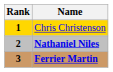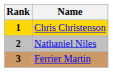(67, 43) bold -> (65, 43) normal
(66, 59) bold -> (63, 59) normal
